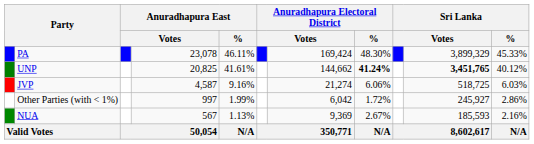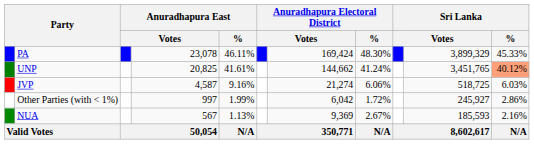(375, 69) bold -> (376, 69) normal
(470, 69) bold -> (470, 69) normal
(512, 69) no background -> (512, 69) lightsalmon background
